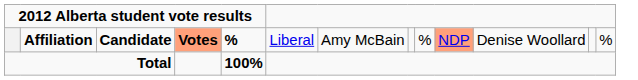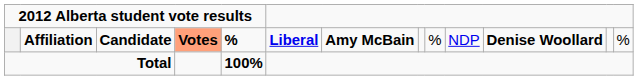(292, 39) normal -> (294, 39) bold
(363, 39) normal -> (370, 39) bold
(454, 39) lightsalmon background -> (464, 39) no background
(531, 39) normal -> (545, 39) bold
